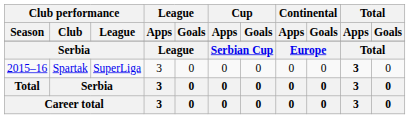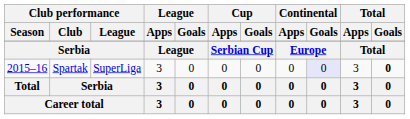(324, 68) no background -> (324, 68) lavender background
(356, 68) bold -> (356, 68) normal
(388, 68) normal -> (388, 68) bold
